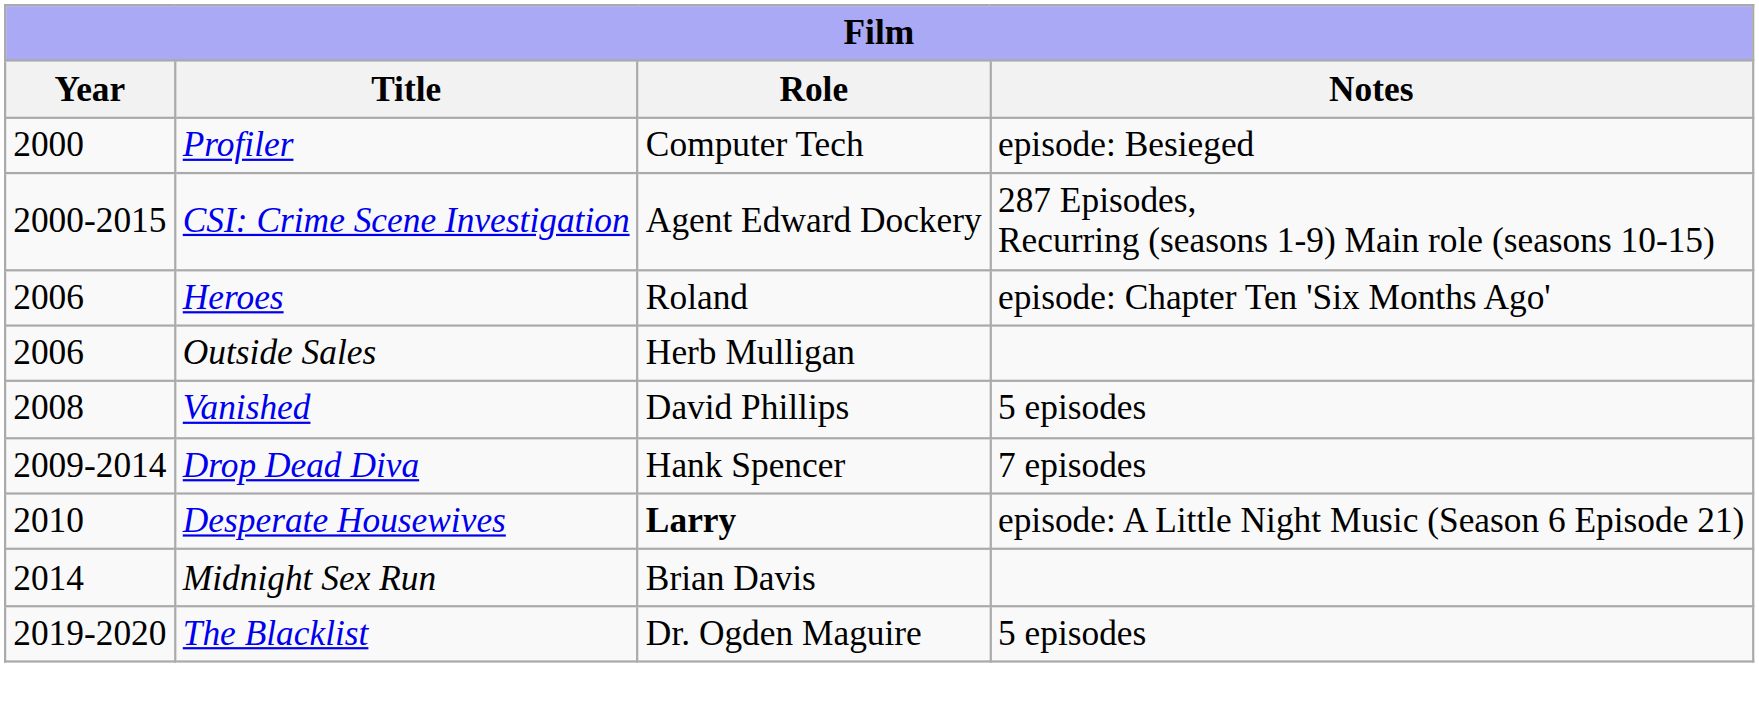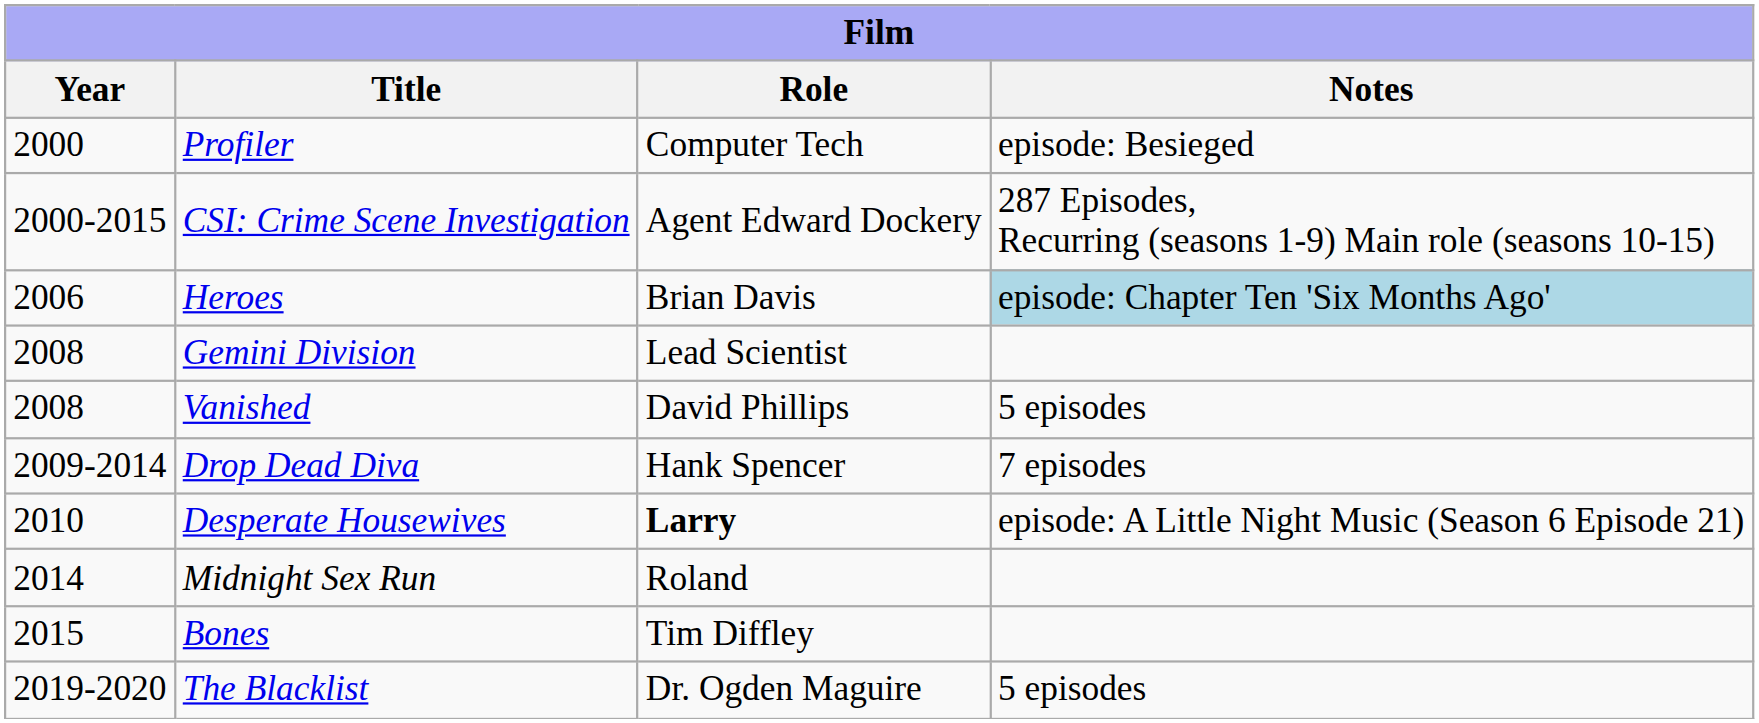(697, 296) Roland -> (731, 296) Brian Davis
(1274, 296) no background -> (1274, 296) lightblue background
- row: (280, 352)
+ row: (299, 352)
(731, 577) Brian Davis -> (697, 577) Roland
+ row: (226, 633)
